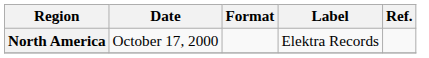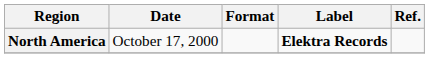(330, 40) normal -> (334, 40) bold
